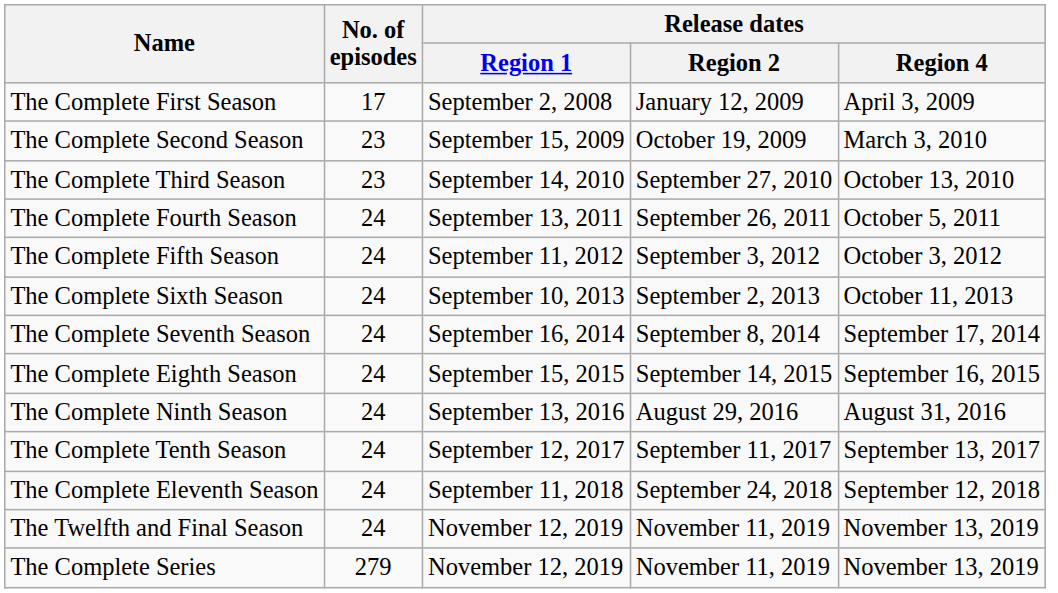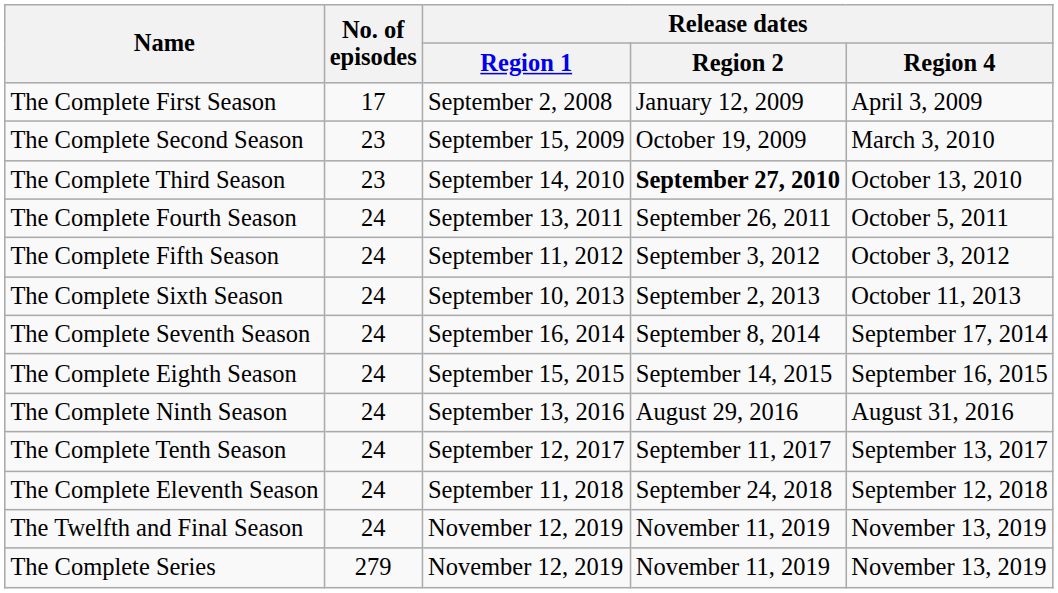(734, 179) normal -> (738, 179) bold
